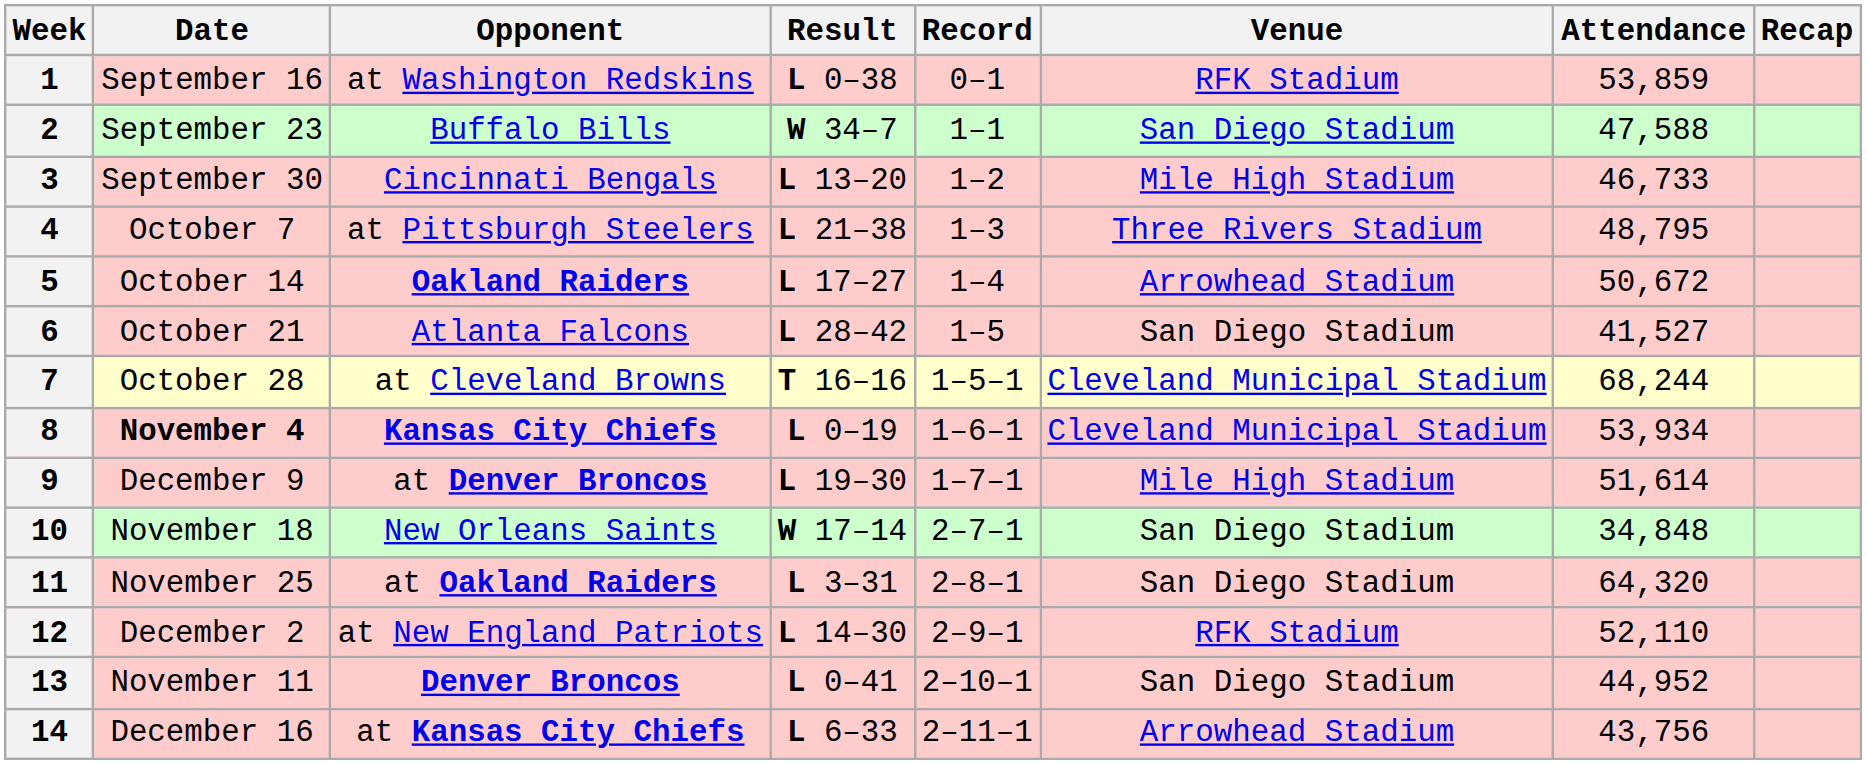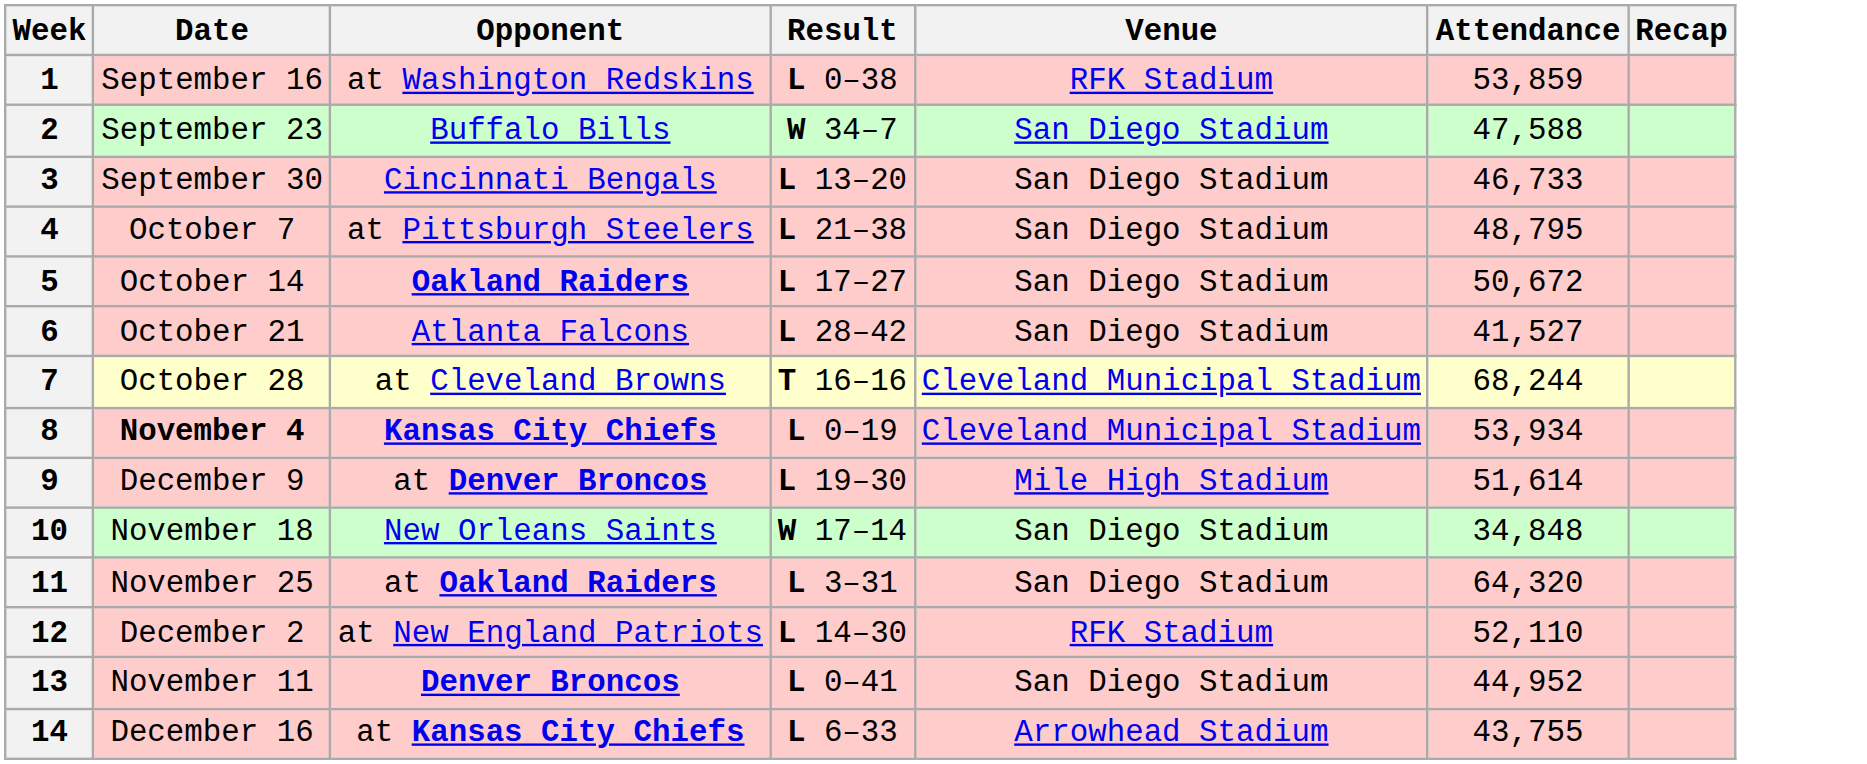- column: (977, 30)
(1297, 181) Mile High Stadium -> (1171, 181) San Diego Stadium
(1297, 231) Three Rivers Stadium -> (1171, 231) San Diego Stadium
(1297, 281) Arrowhead Stadium -> (1171, 281) San Diego Stadium
(1654, 733) 43,756 -> (1528, 733) 43,755
